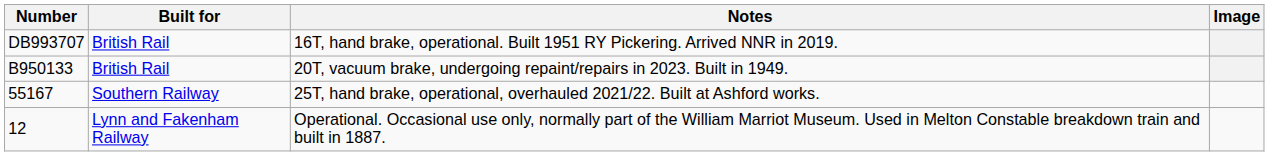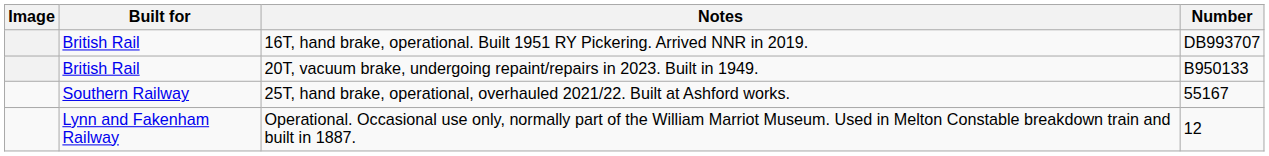columns swapped: (46, 17) <-> (1237, 17)
